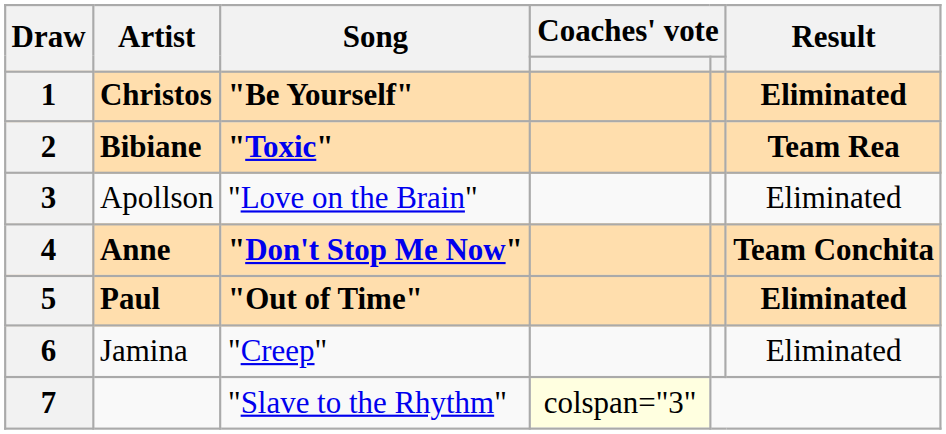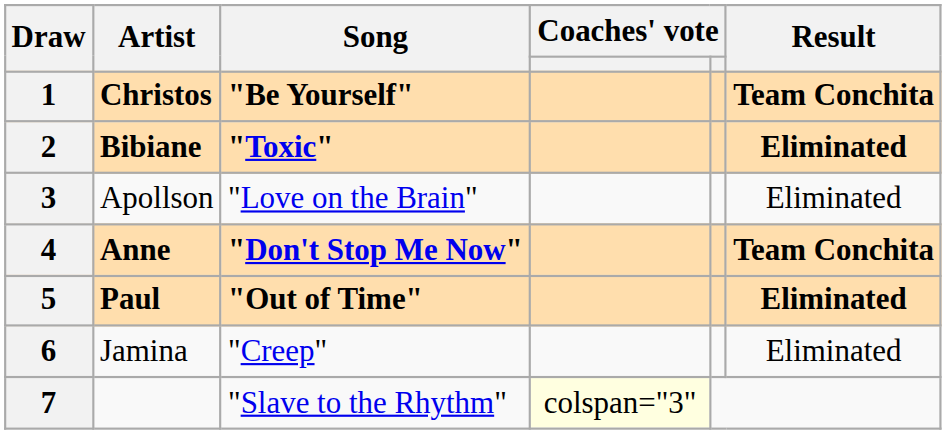(834, 95) Eliminated -> (834, 95) Team Conchita
(834, 147) Team Rea -> (834, 147) Eliminated
